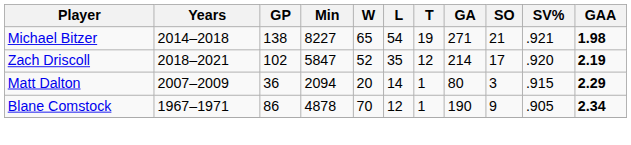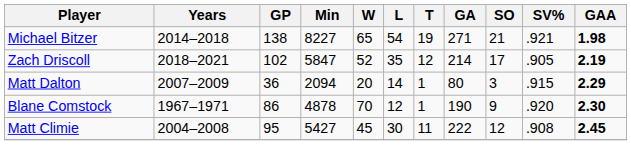(540, 60) .920 -> (540, 60) .905
(540, 106) .905 -> (540, 106) .920
(592, 106) 2.34 -> (592, 106) 2.30
+ row: (43, 128)
